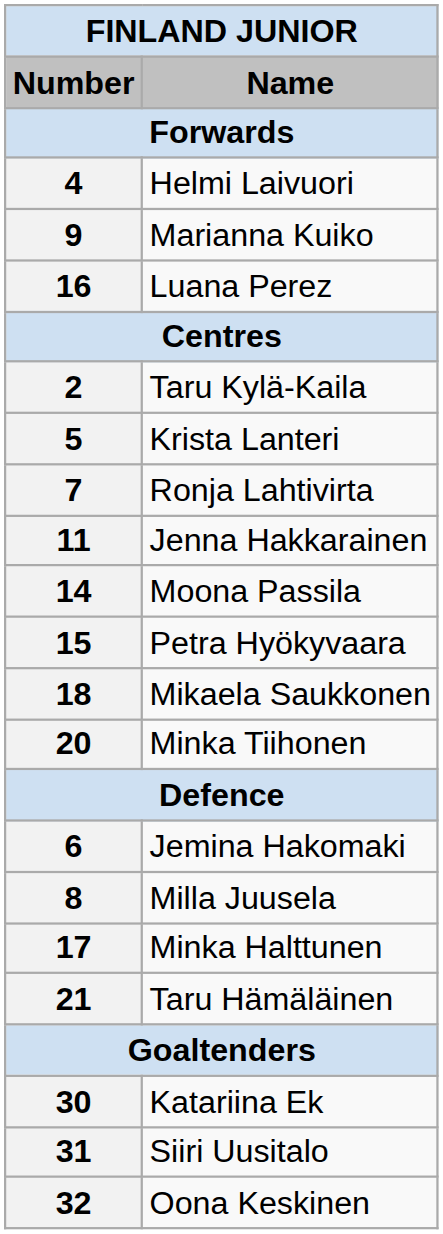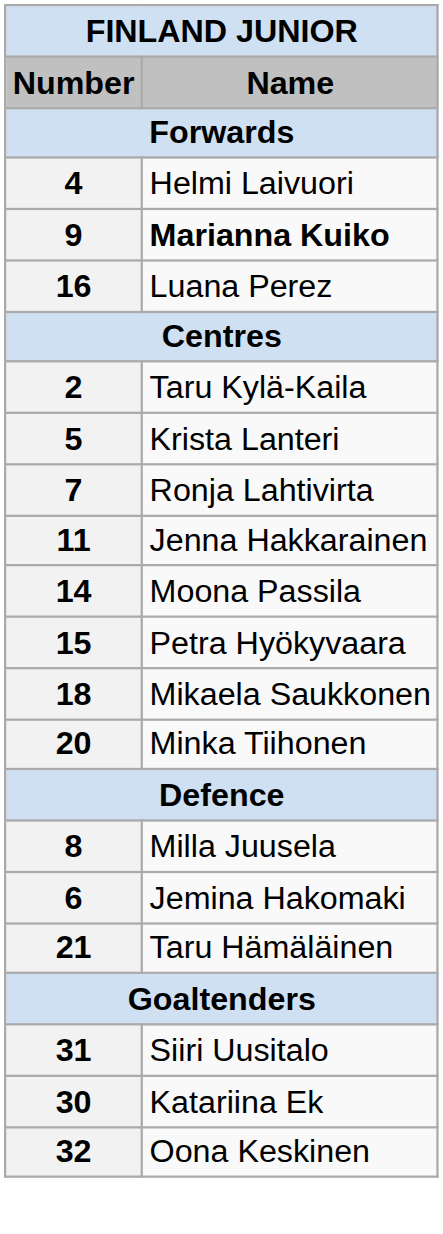(262, 235) normal -> (270, 235) bold
rows swapped: (74, 846) <-> (74, 897)
- row: (74, 948)
rows swapped: (74, 1101) <-> (74, 1152)
